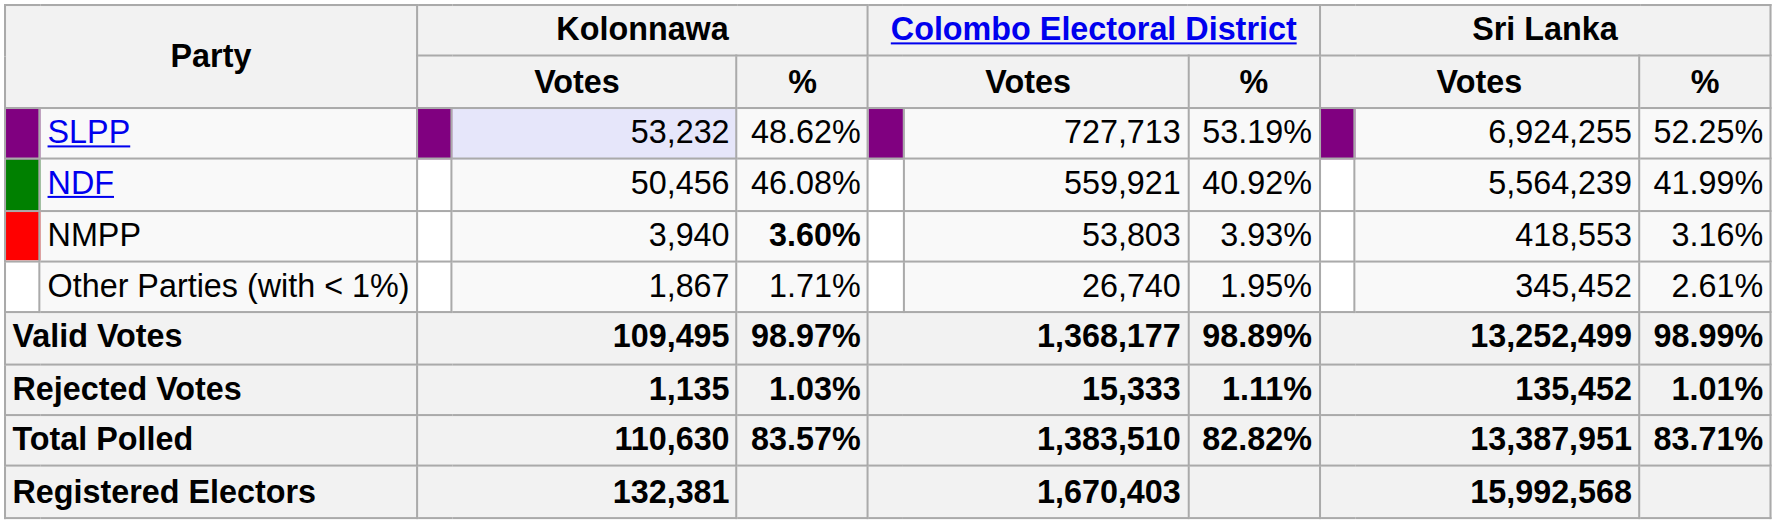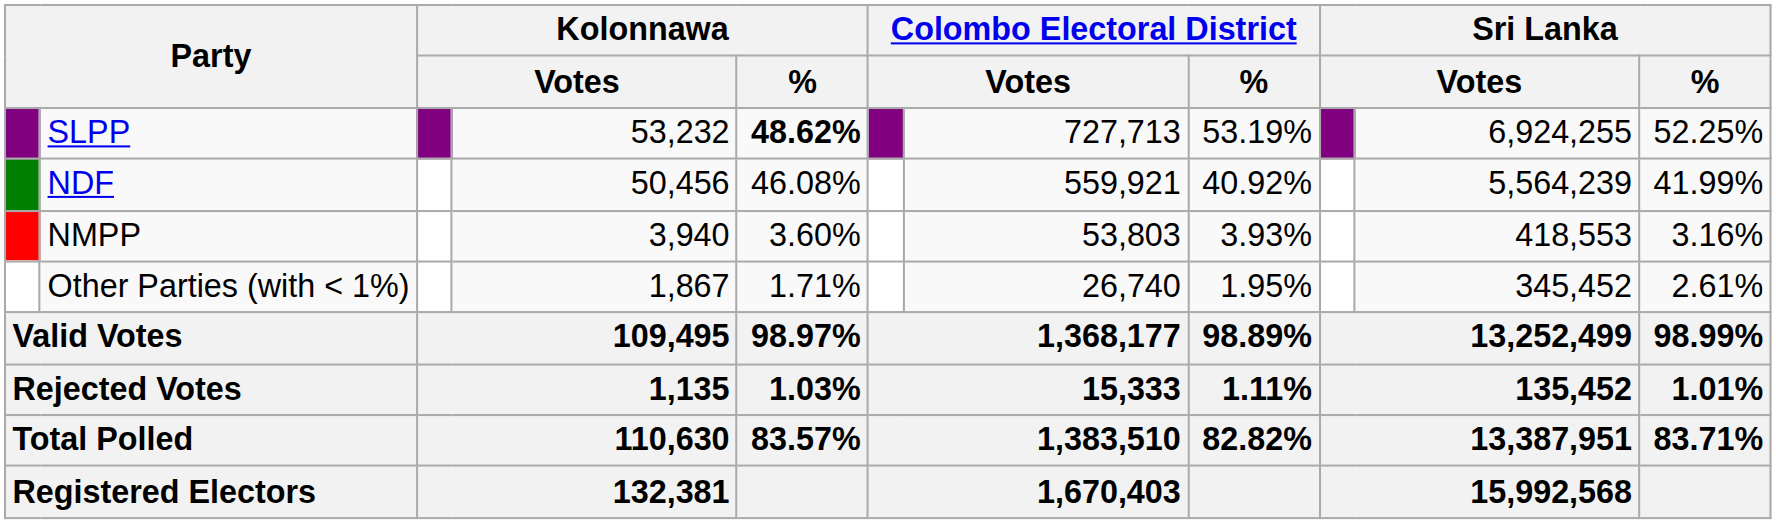(680, 132) lavender background -> (680, 132) no background
(806, 132) normal -> (806, 132) bold
(815, 235) bold -> (815, 235) normal
